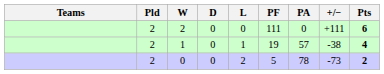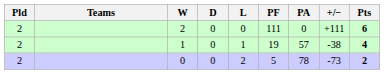columns swapped: (71, 12) <-> (152, 12)
